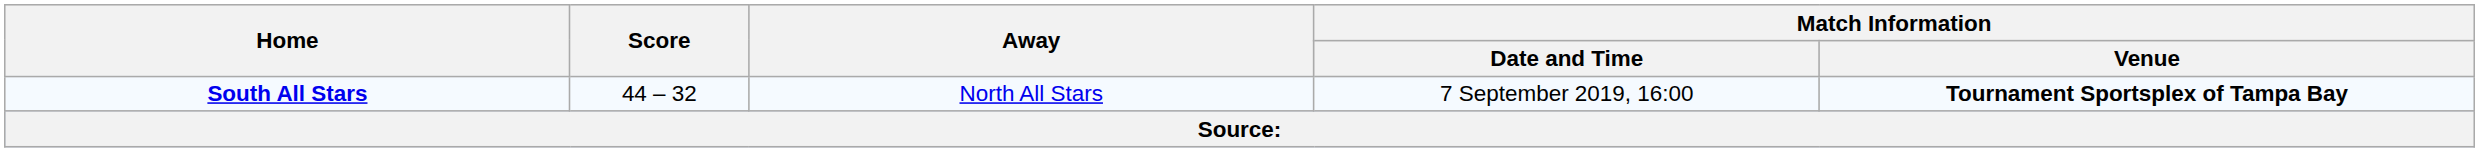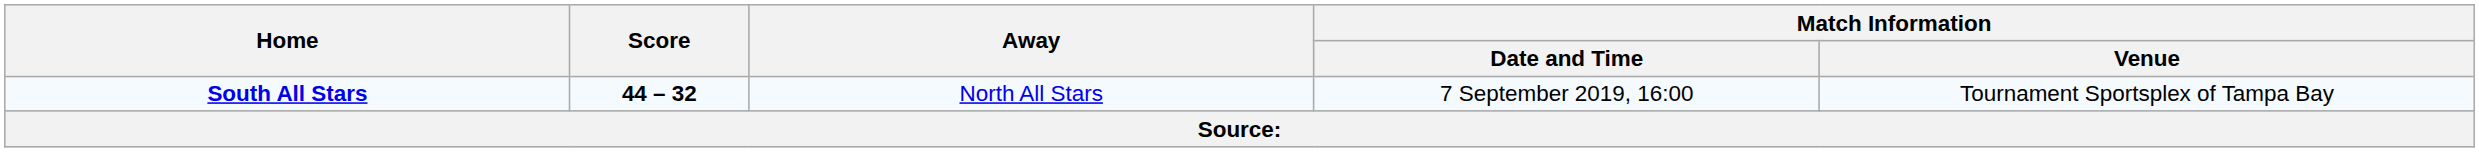(659, 94) normal -> (659, 94) bold
(2147, 94) bold -> (2147, 94) normal
